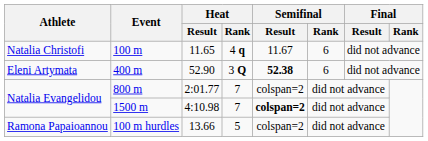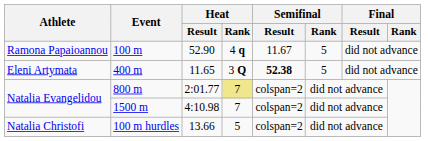(46, 51) Natalia Christofi -> (57, 51) Ramona Papaioannou
(202, 51) 11.65 -> (202, 51) 52.90
(326, 51) 6 -> (324, 51) 5
(202, 70) 52.90 -> (202, 70) 11.65
(326, 70) 6 -> (324, 70) 5
(237, 89) no background -> (237, 89) khaki background
(280, 108) bold -> (279, 108) normal
(57, 127) Ramona Papaioannou -> (46, 127) Natalia Christofi
